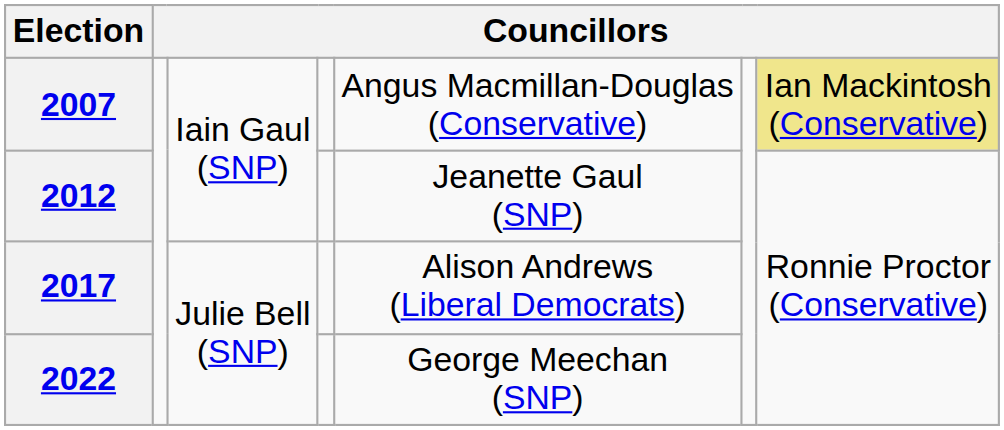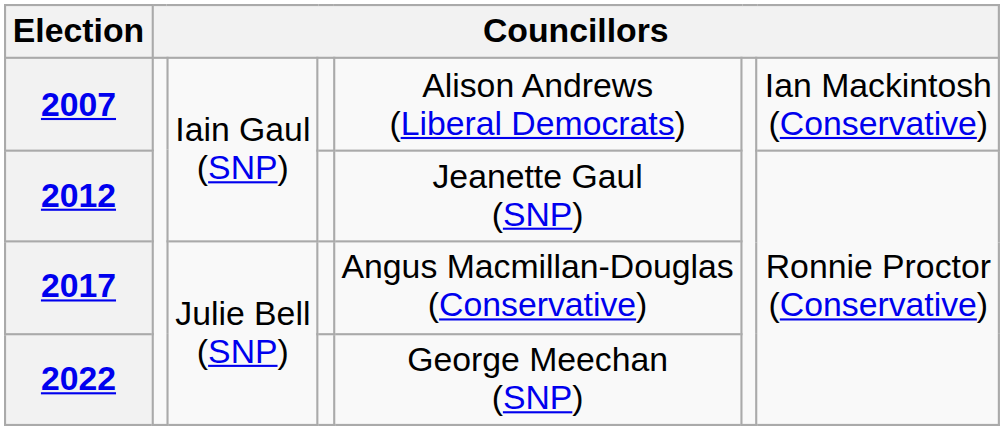(538, 103) Angus Macmillan-Douglas (Conservative) -> (538, 103) Alison Andrews (Liberal Democrats)
(878, 103) khaki background -> (878, 103) no background
(538, 286) Alison Andrews (Liberal Democrats) -> (538, 286) Angus Macmillan-Douglas (Conservative)
